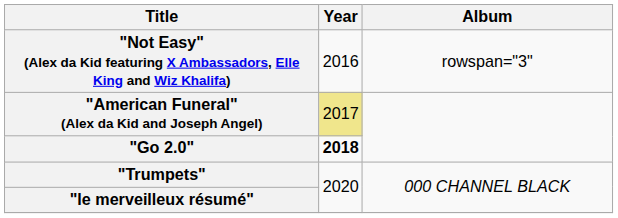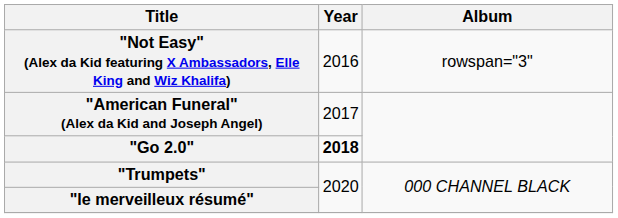(341, 114) khaki background -> (341, 114) no background
